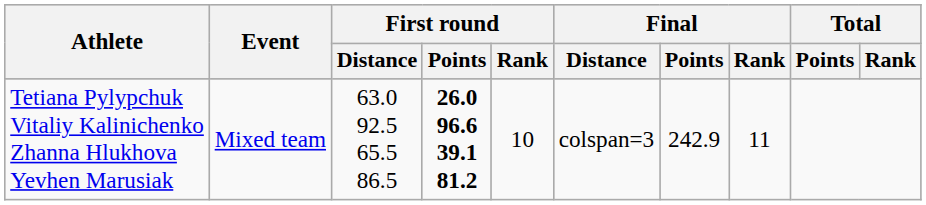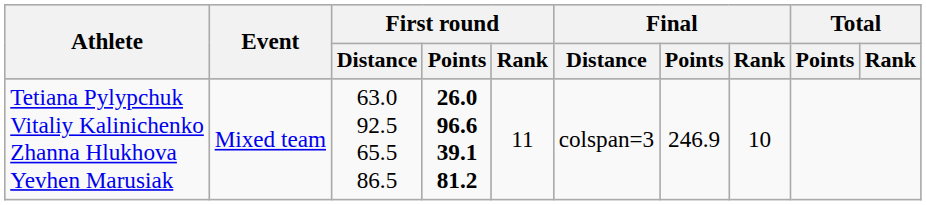(522, 139) 10 -> (522, 139) 11
(694, 139) 242.9 -> (694, 139) 246.9
(760, 139) 11 -> (760, 139) 10
